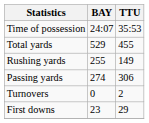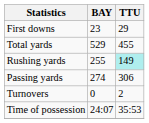rows swapped: (31, 110) <-> (46, 29)
(126, 61) no background -> (126, 61) paleturquoise background
